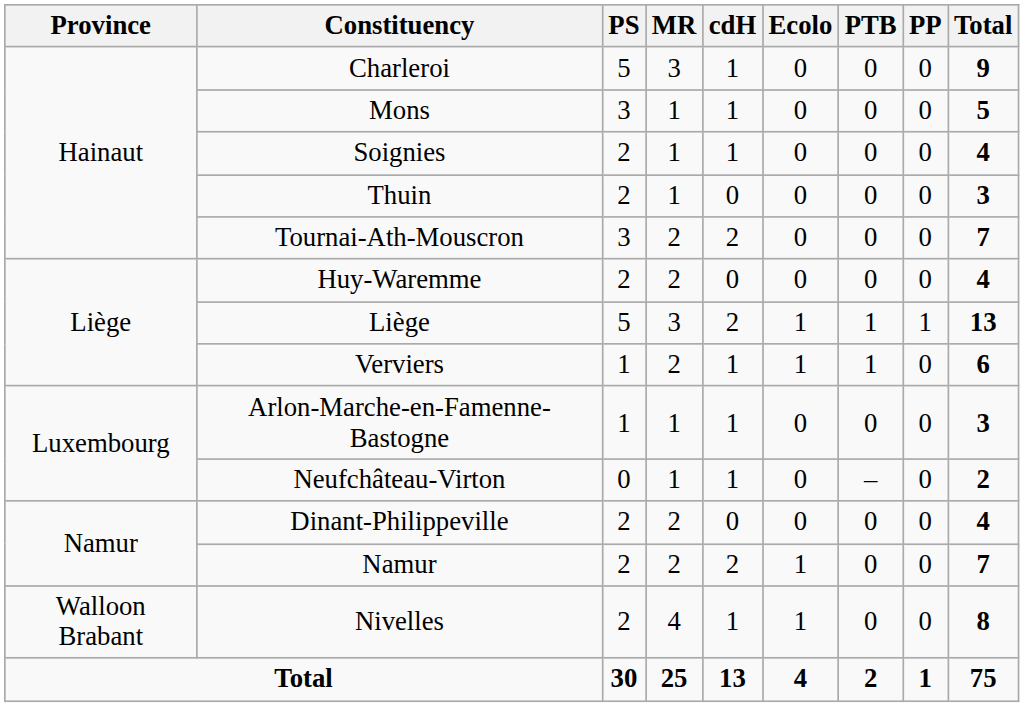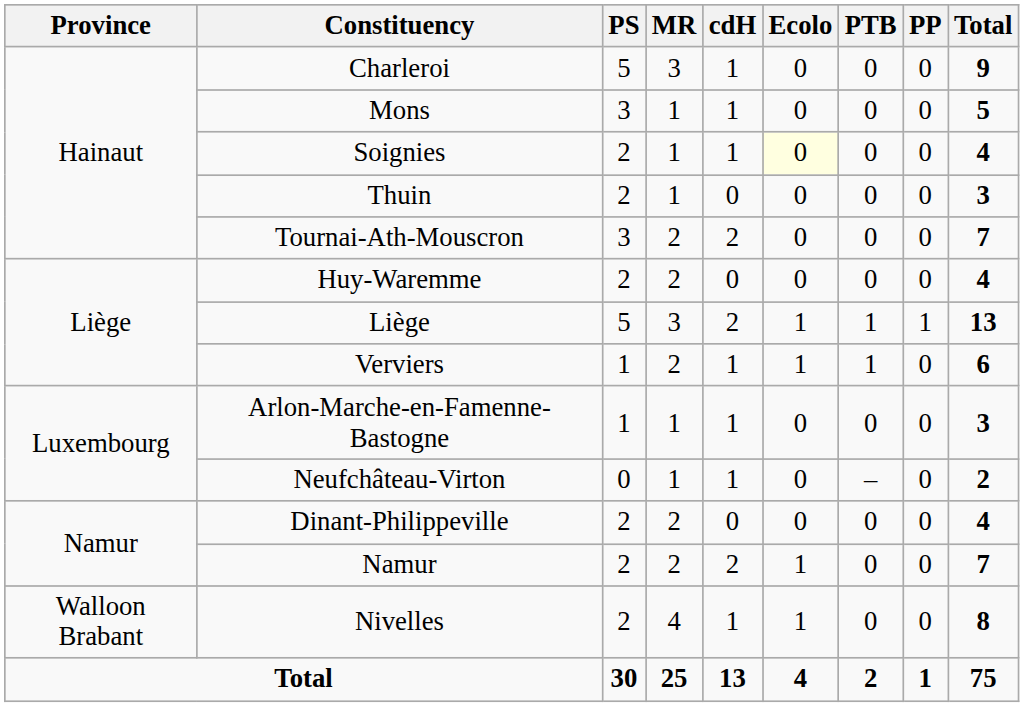(800, 152) no background -> (800, 152) lightyellow background
